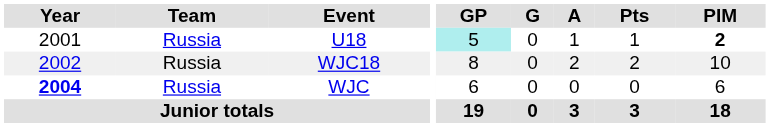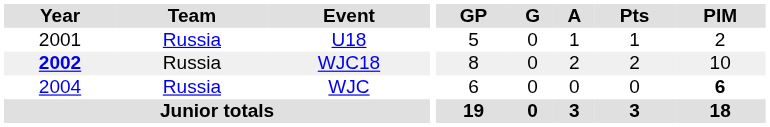(474, 39) paleturquoise background -> (474, 39) no background
(720, 39) bold -> (720, 39) normal
(60, 63) normal -> (60, 63) bold
(60, 87) bold -> (60, 87) normal
(720, 87) normal -> (720, 87) bold
